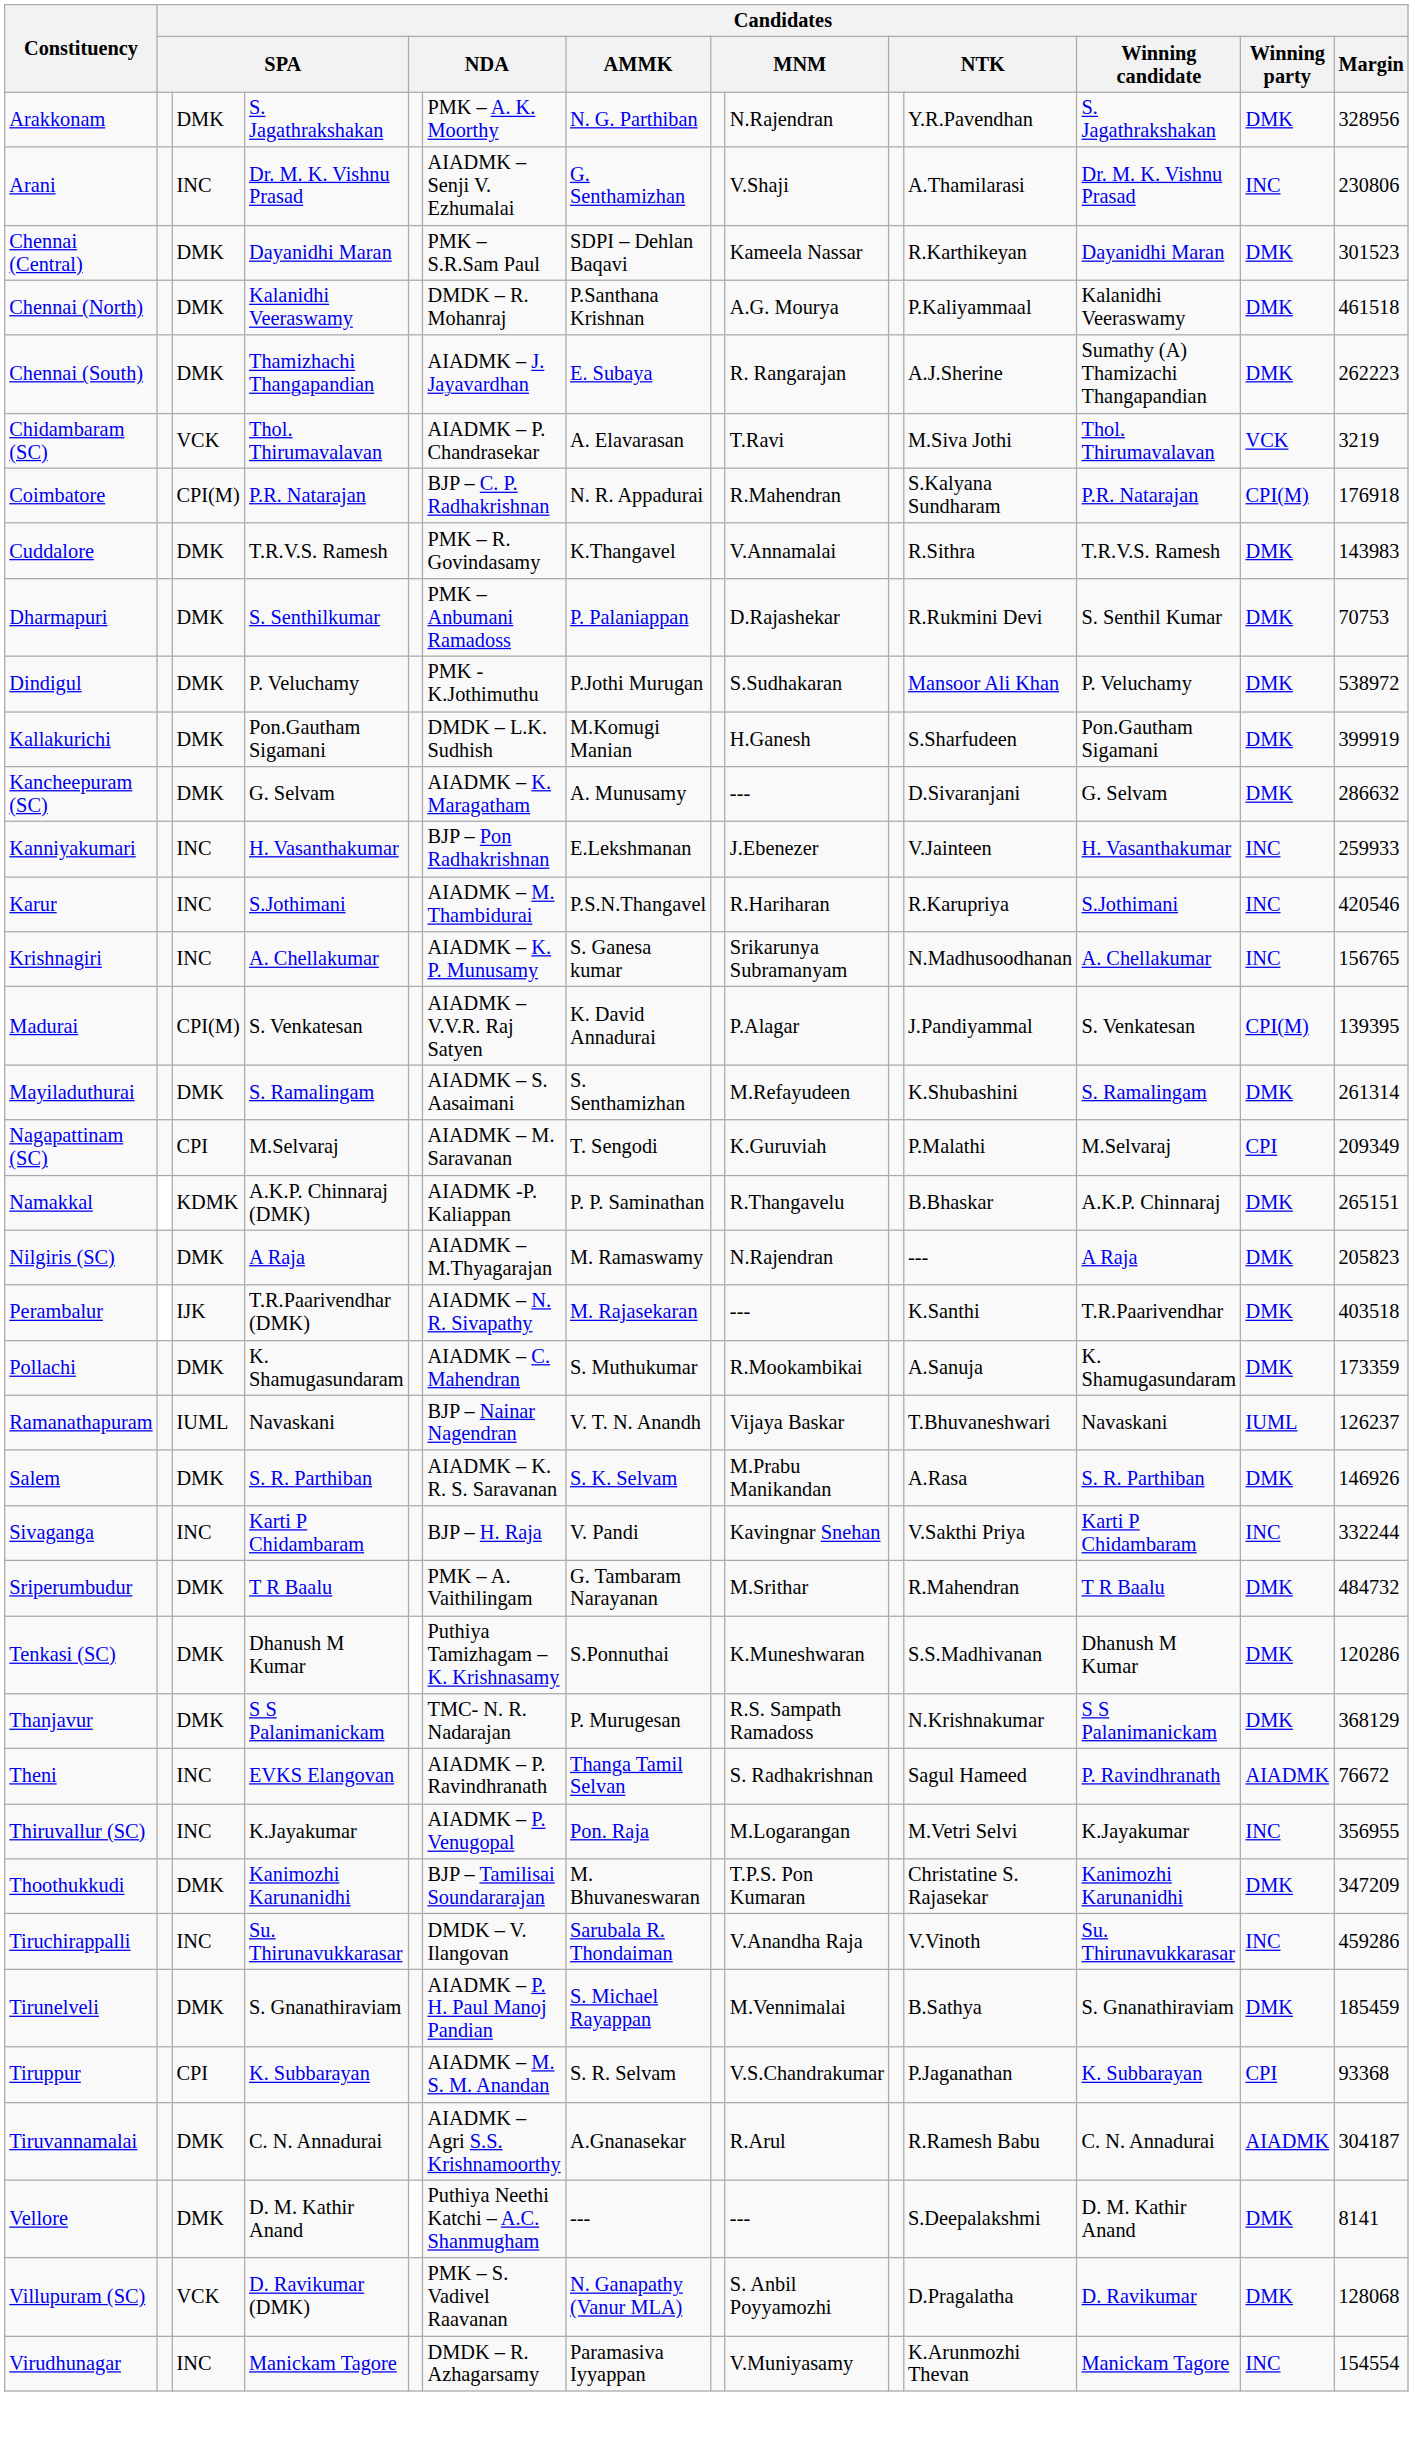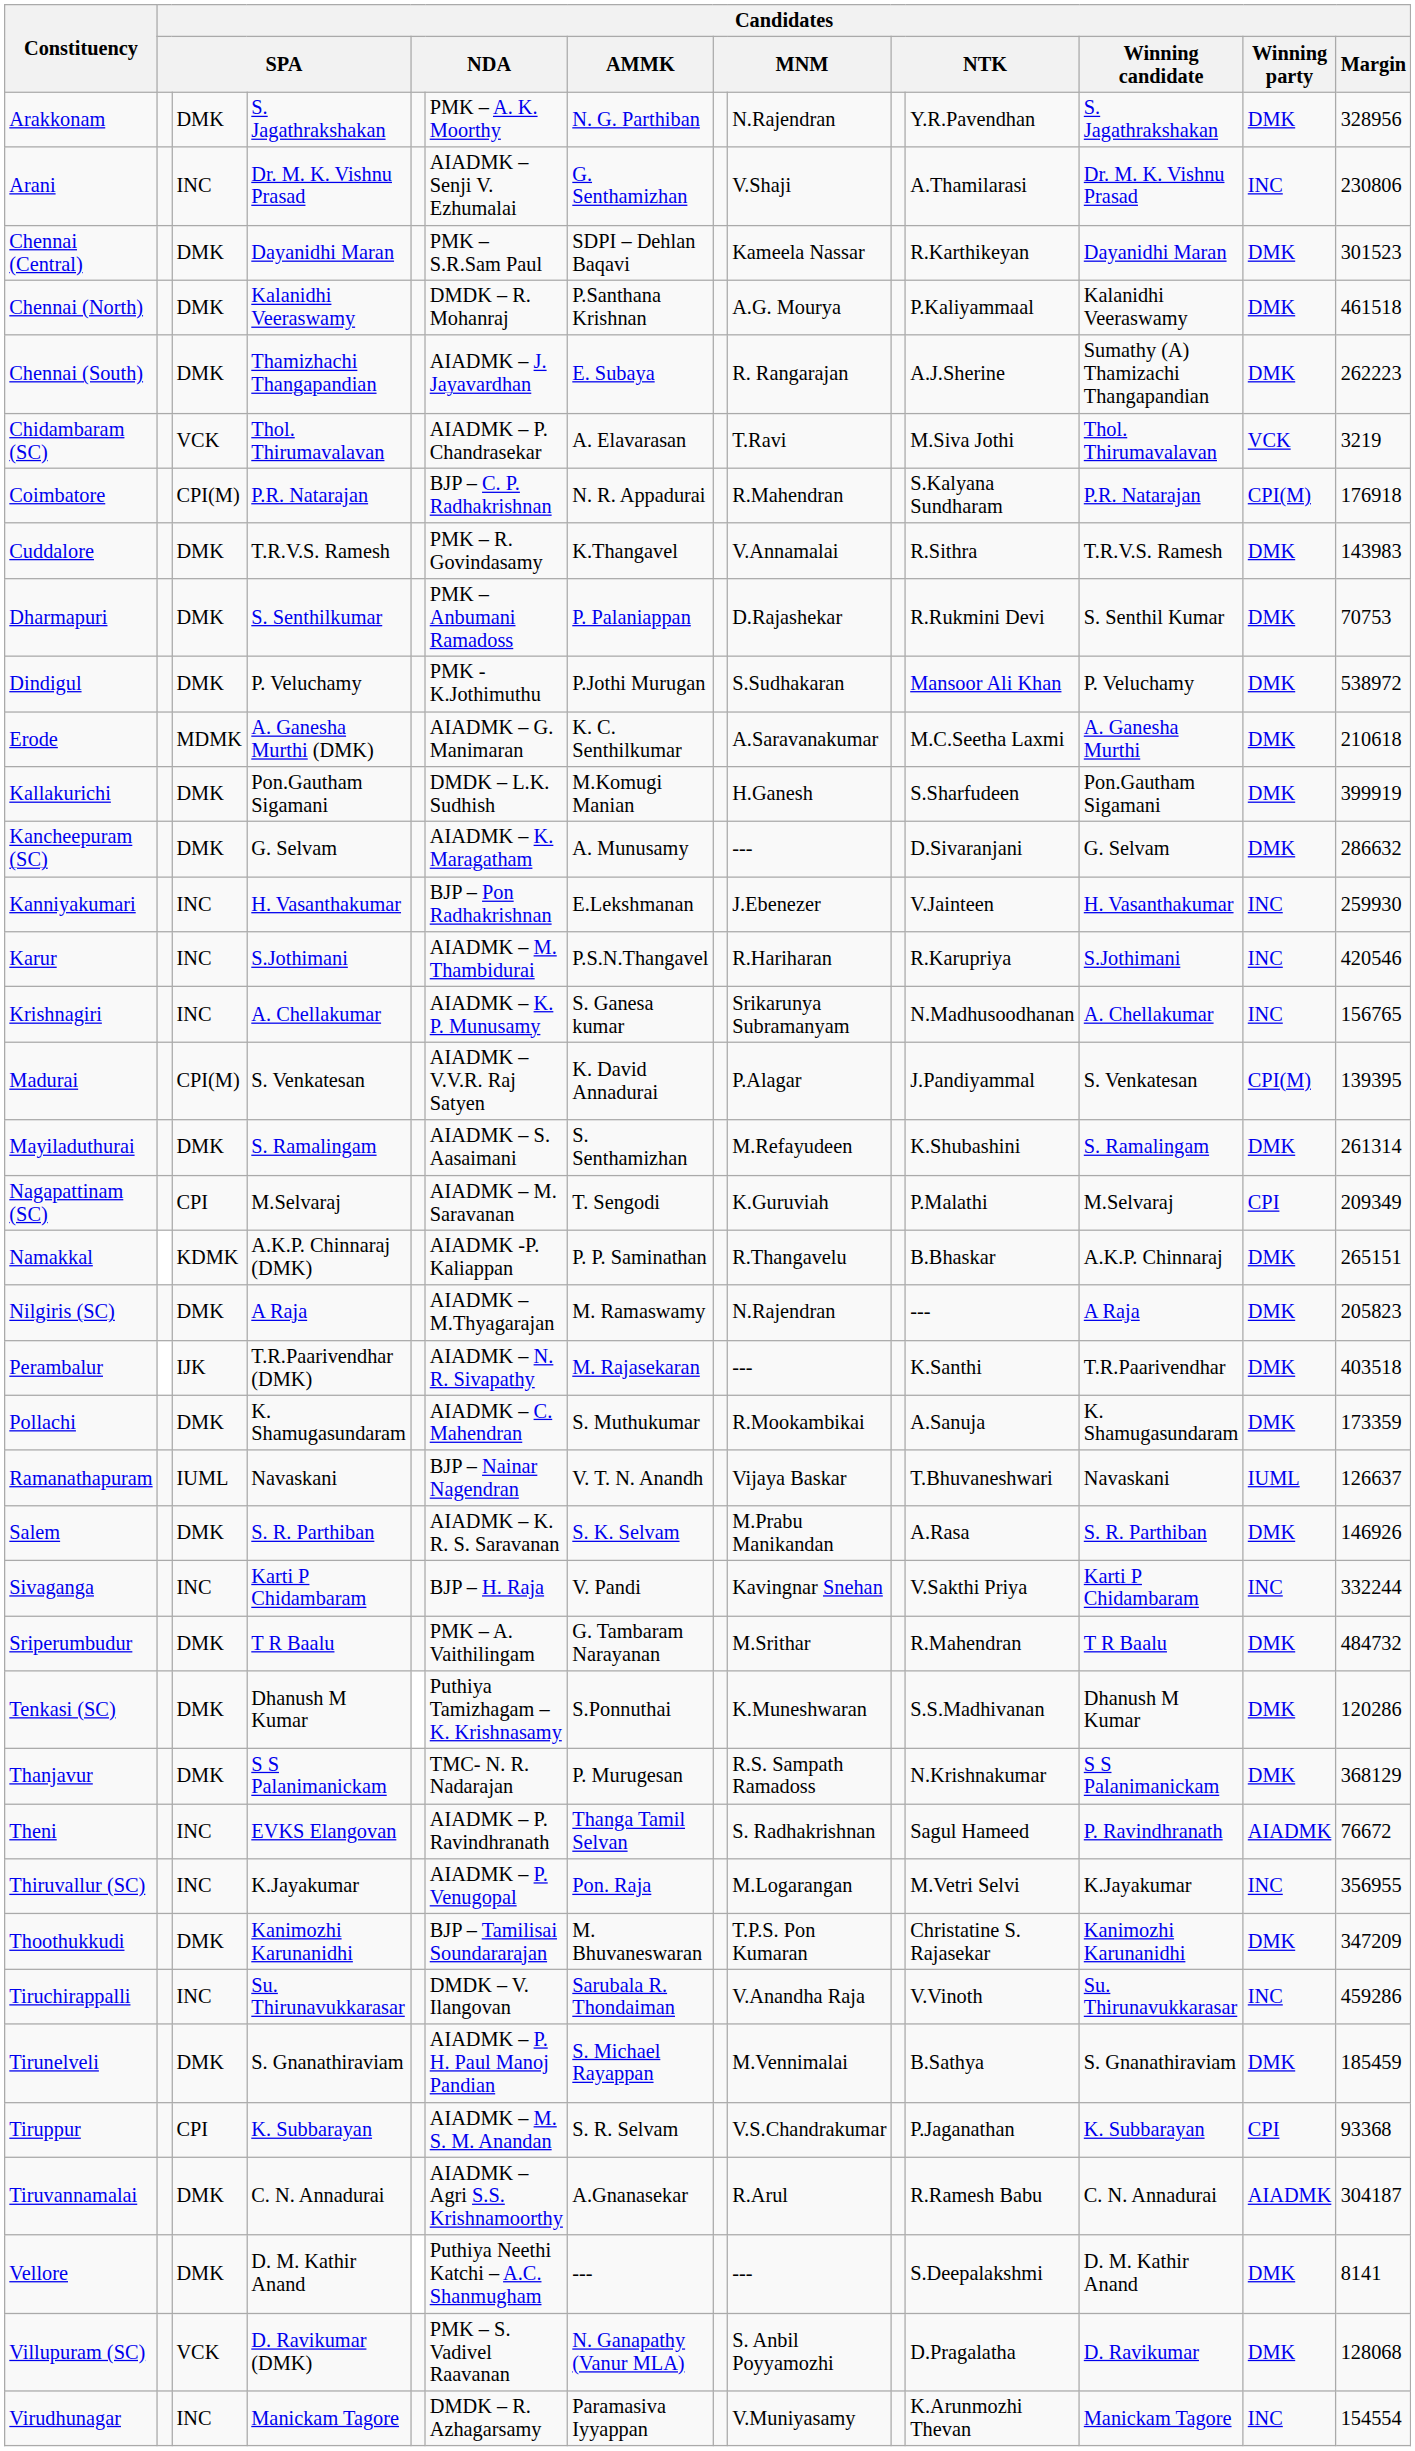+ row: (34, 738)
(1369, 848) 259933 -> (1371, 904) 259930
(1369, 1422) 126237 -> (1371, 1477) 126637
